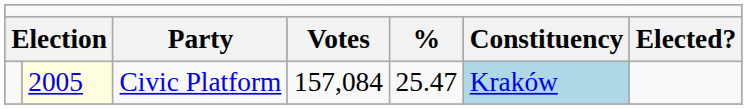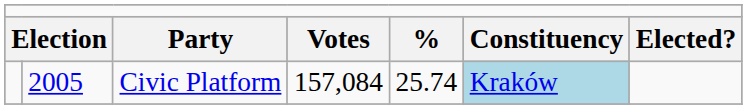(56, 82) lightyellow background -> (56, 82) no background
(426, 82) 25.47 -> (426, 82) 25.74
